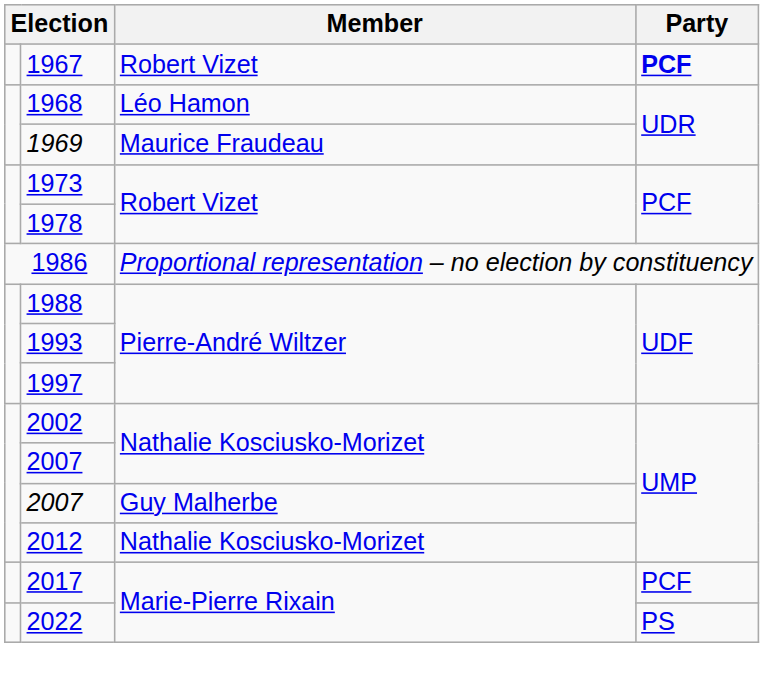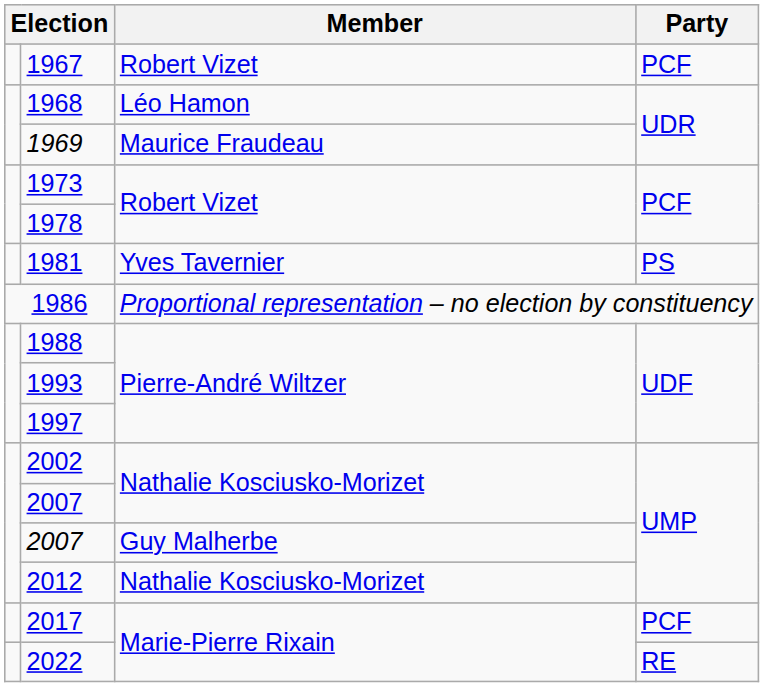(666, 64) bold -> (666, 64) normal
+ row: (55, 263)
(658, 622) PS -> (659, 661) RE
